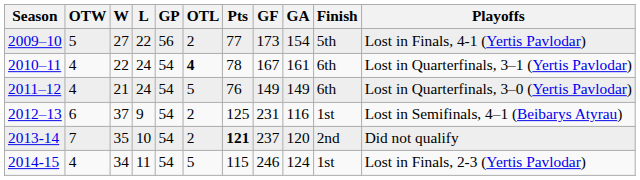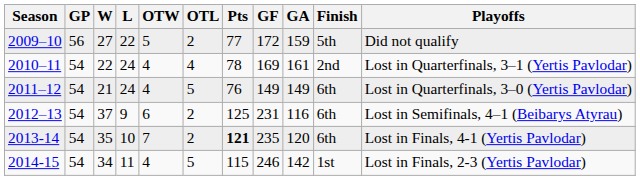columns swapped: (169, 16) <-> (88, 16)
(268, 41) 173 -> (268, 41) 172
(298, 41) 154 -> (298, 41) 159
(475, 41) Lost in Finals, 4-1 (Yertis Pavlodar) -> (412, 41) Did not qualify
(191, 65) bold -> (191, 65) normal
(268, 65) 167 -> (268, 65) 169
(326, 65) 6th -> (328, 65) 2nd
(326, 114) 1st -> (326, 114) 6th
(268, 138) 237 -> (268, 138) 235
(328, 138) 2nd -> (326, 138) 6th
(412, 138) Did not qualify -> (475, 138) Lost in Finals, 4-1 (Yertis Pavlodar)
(298, 162) 124 -> (298, 162) 142
